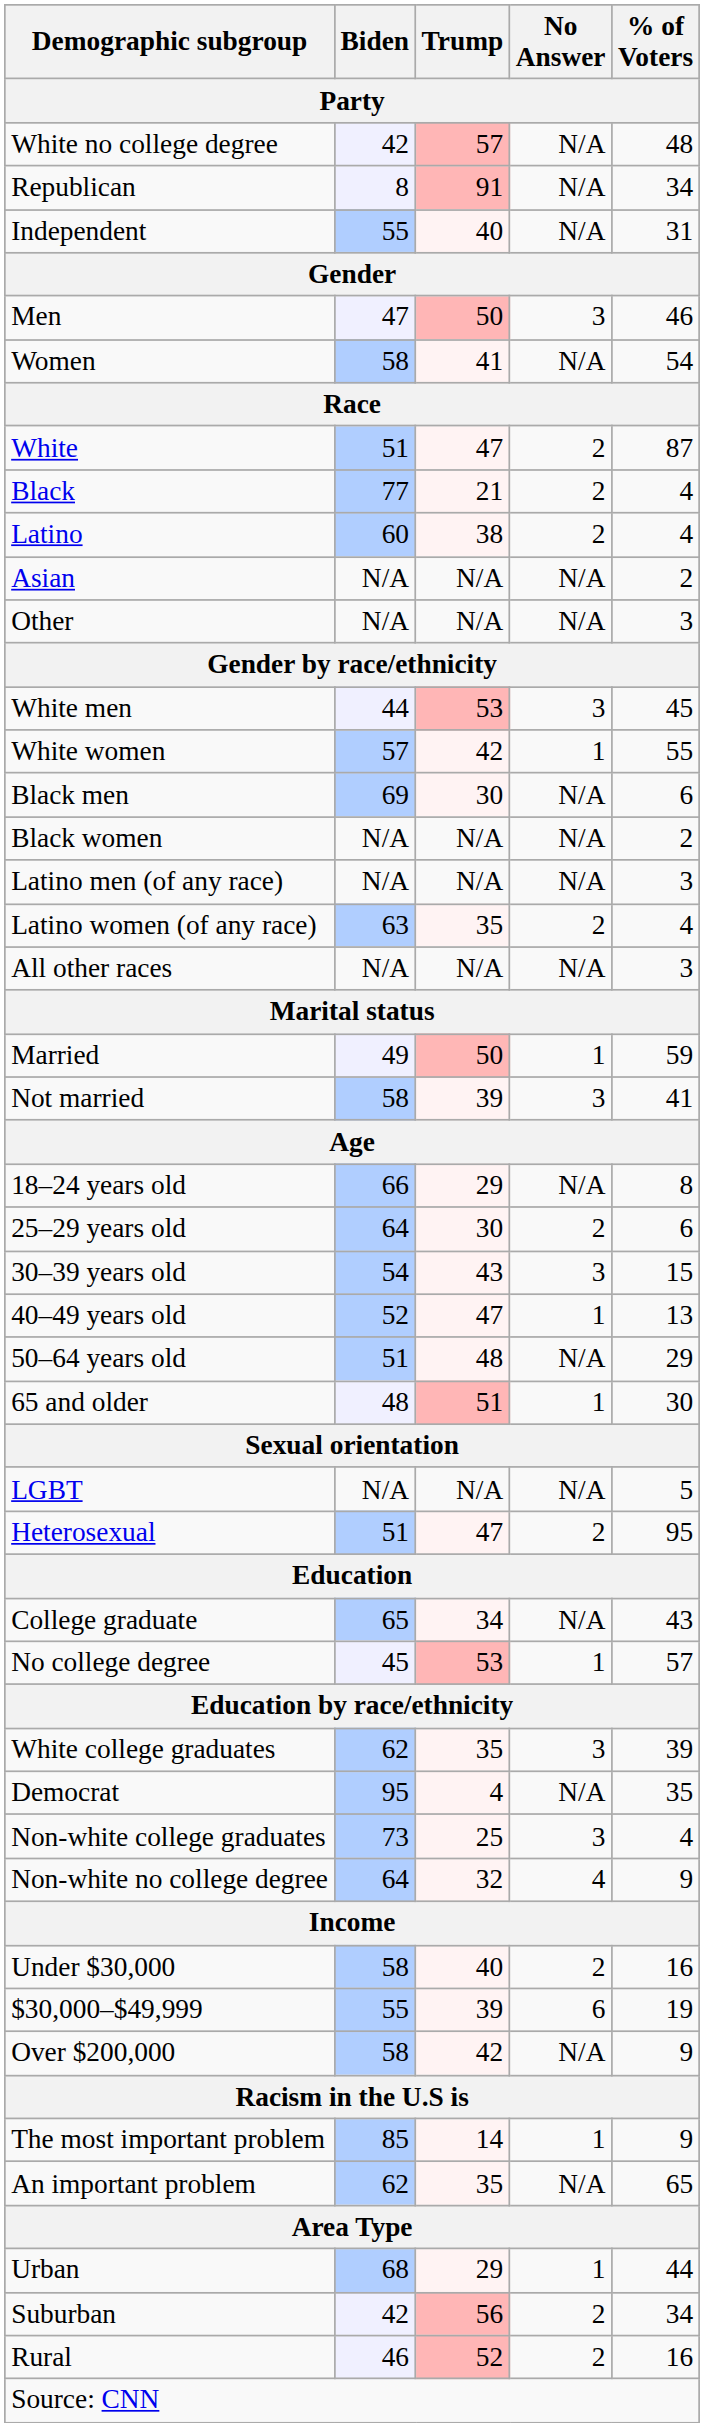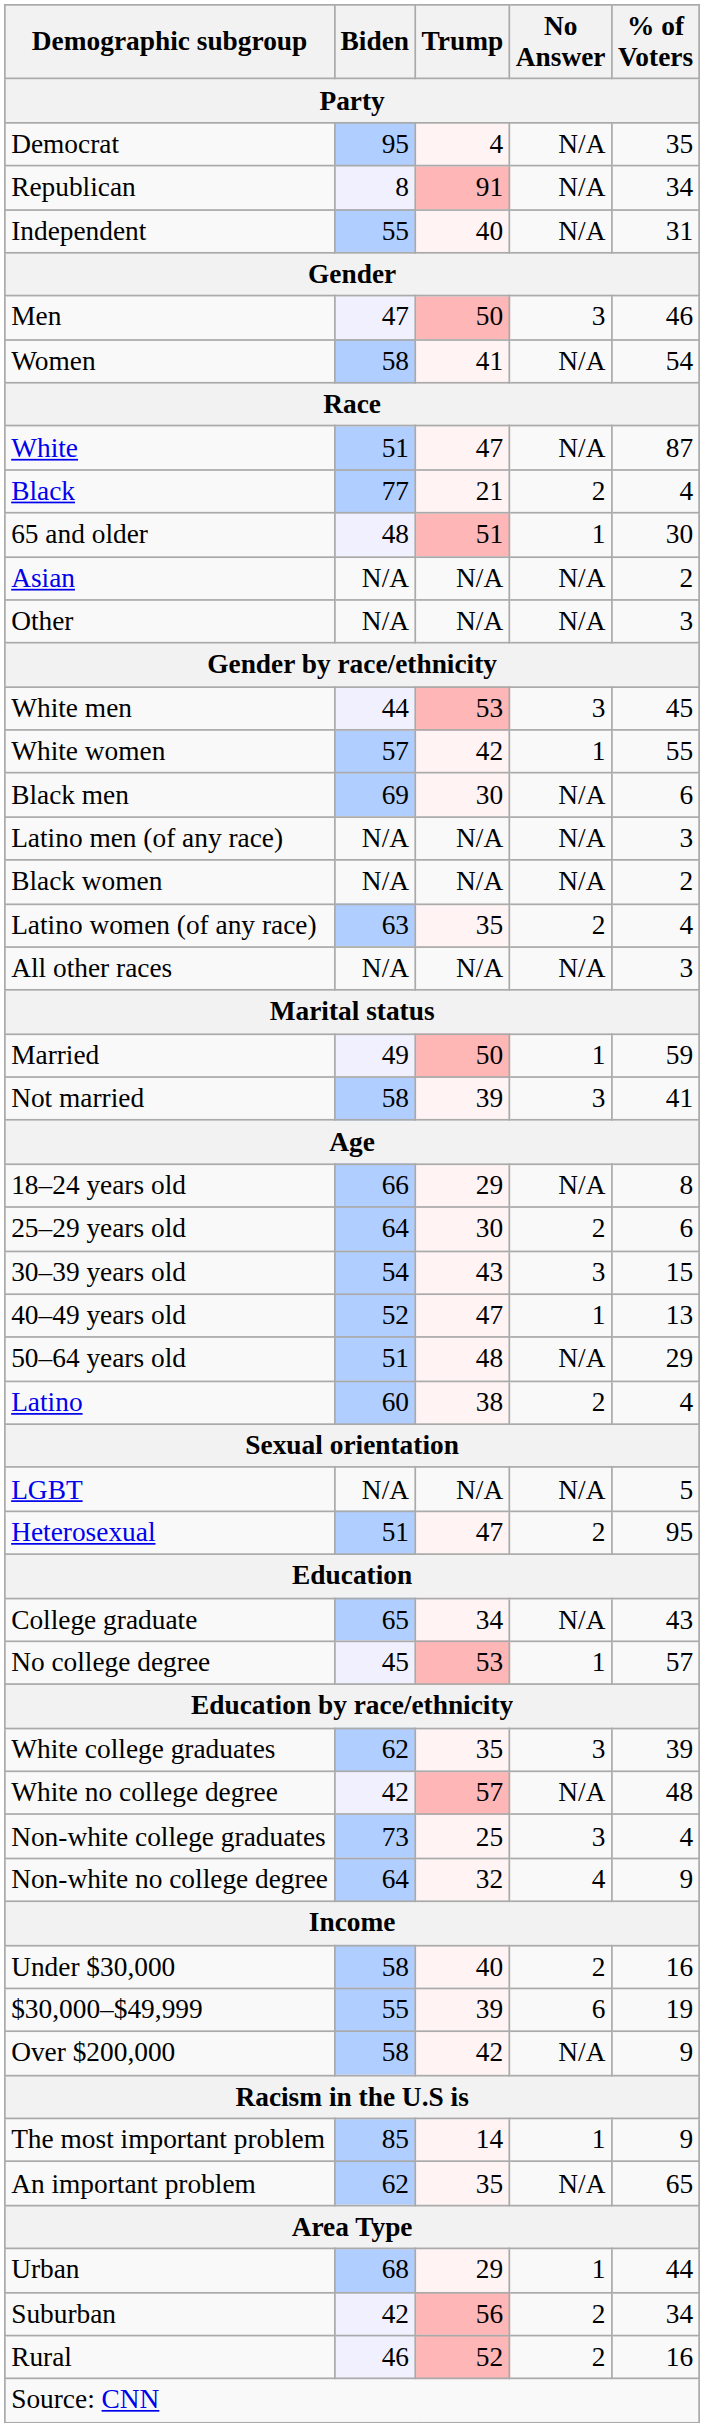rows swapped: (65, 1792) <-> (144, 143)
(599, 447) 2 -> (582, 447) N/A
rows swapped: (47, 534) <-> (80, 1402)
rows swapped: (87, 838) <-> (147, 881)
